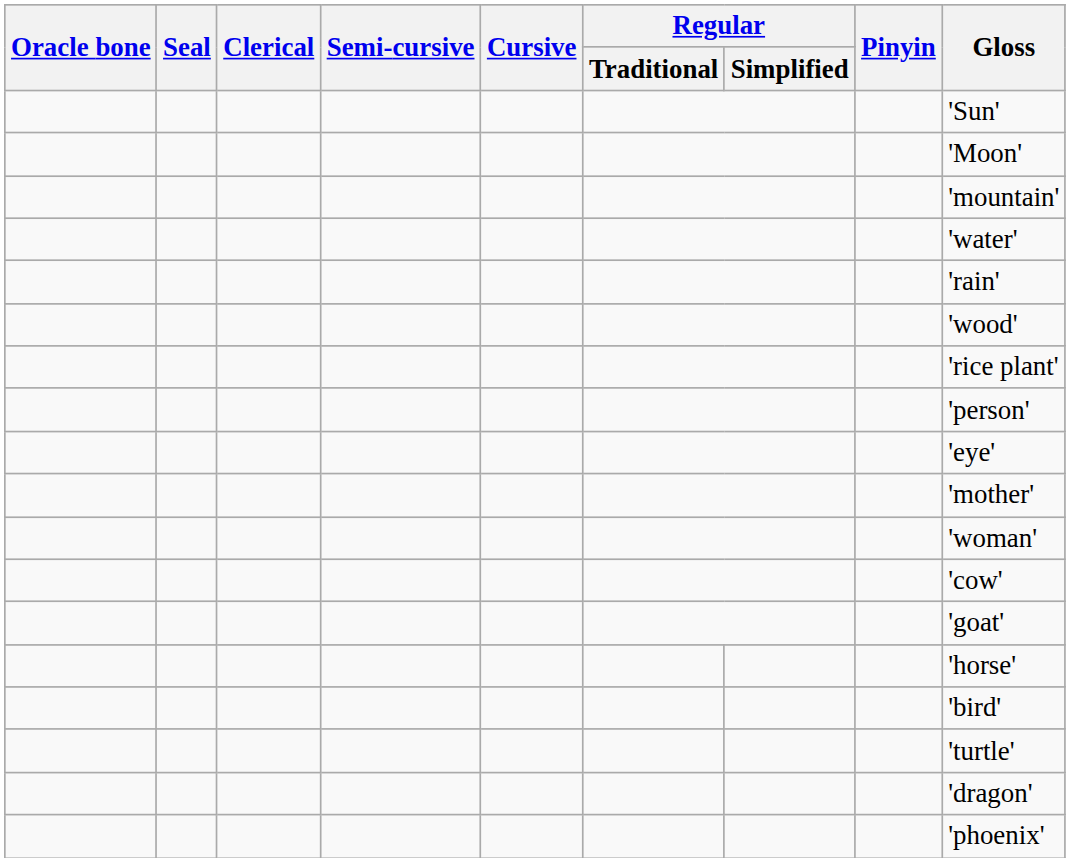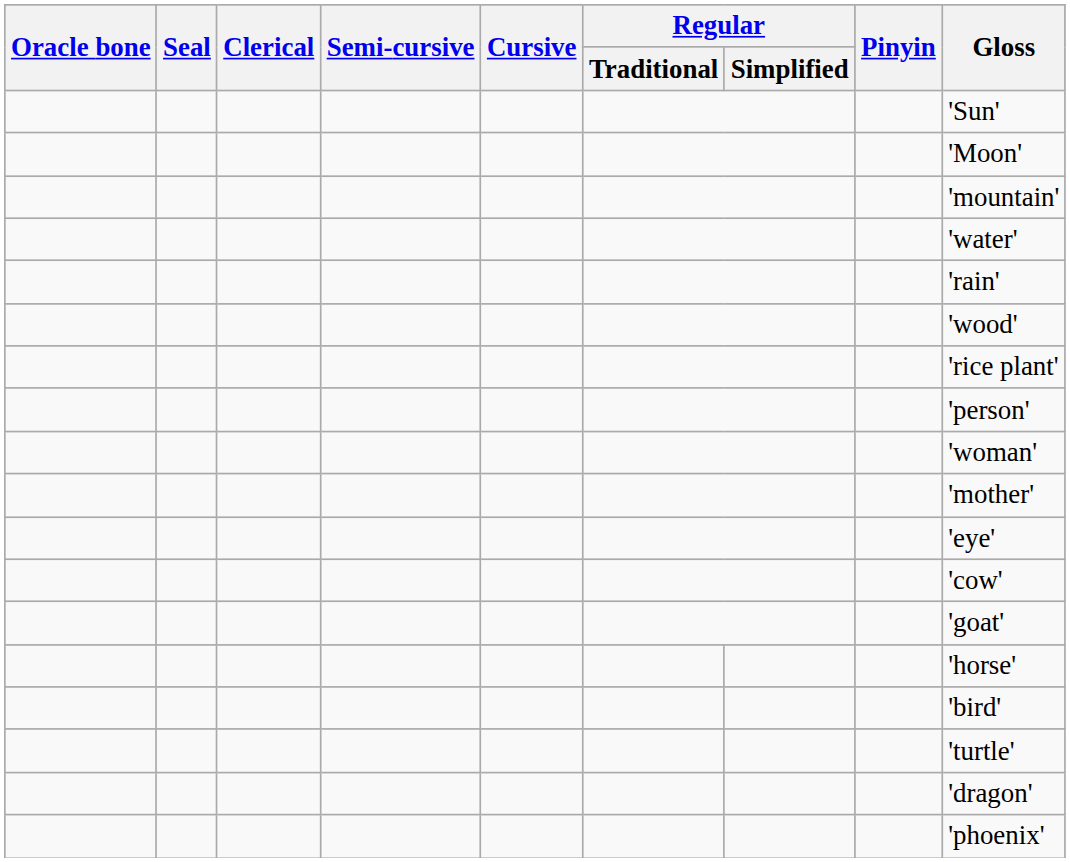(972, 452) 'eye' -> (993, 452) 'woman'
(993, 537) 'woman' -> (972, 537) 'eye'
